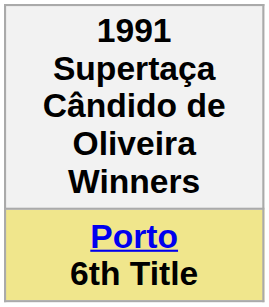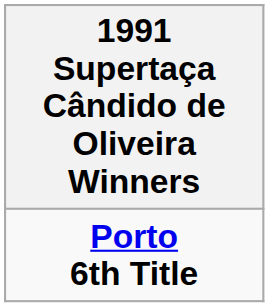(134, 254) khaki background -> (134, 254) no background
